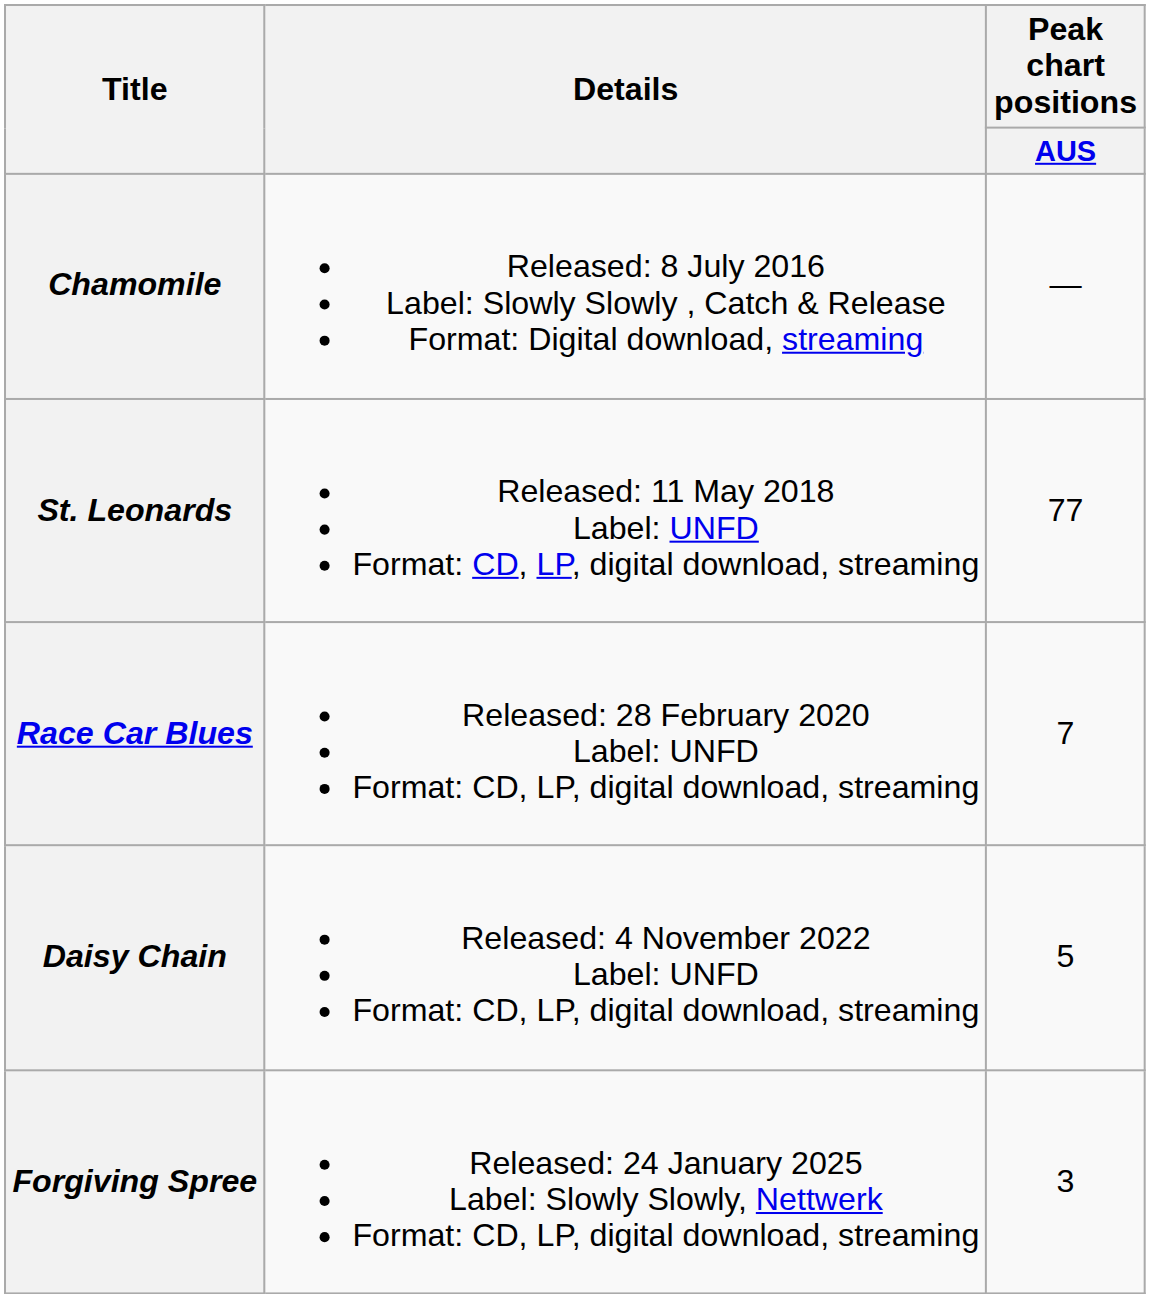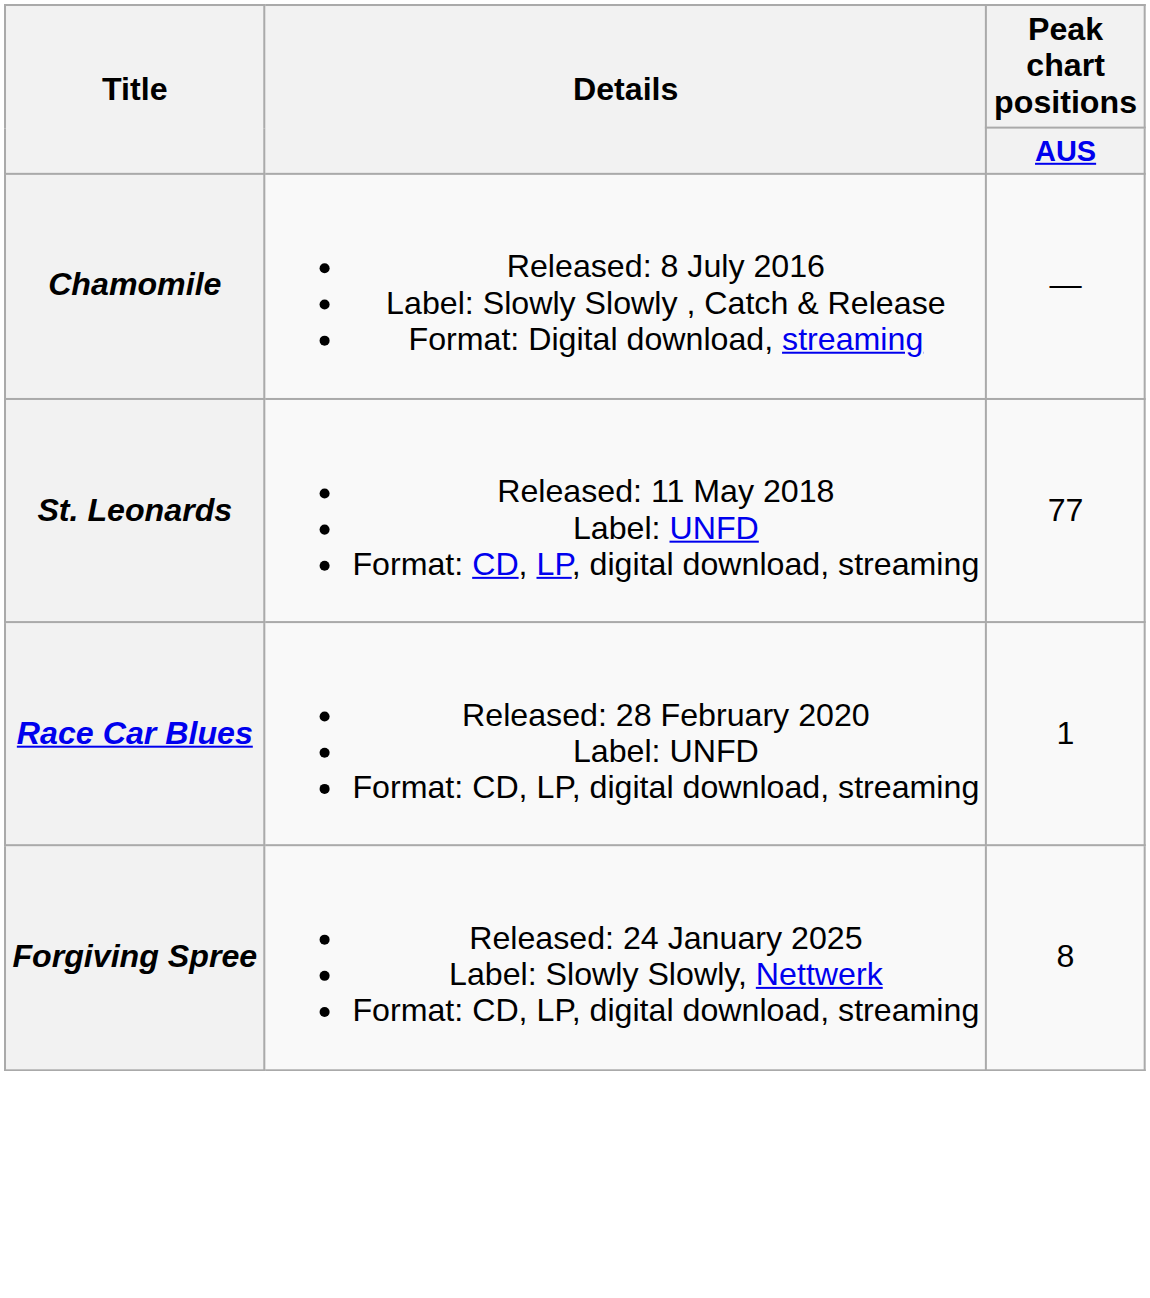(1066, 733) 7 -> (1066, 733) 1
- row: (135, 957)
(1066, 1180) 3 -> (1066, 957) 8
